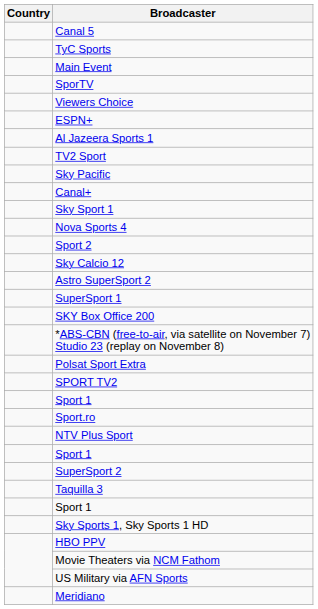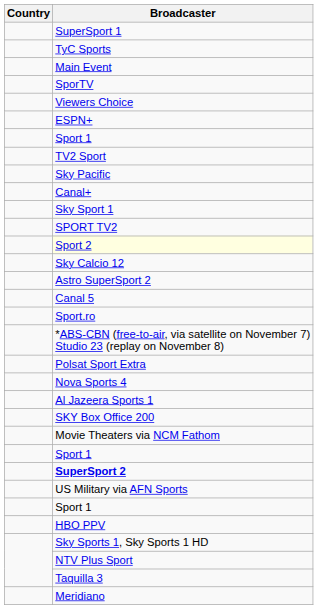(75, 31) Canal 5 -> (88, 31) SuperSport 1
(104, 138) Al Jazeera Sports 1 -> (73, 138) Sport 1
(91, 227) Nova Sports 4 -> (86, 227) SPORT TV2
(73, 245) no background -> (73, 245) lightyellow background
(88, 298) SuperSport 1 -> (75, 298) Canal 5
(105, 316) SKY Box Office 200 -> (75, 316) Sport.ro
(86, 382) SPORT TV2 -> (91, 382) Nova Sports 4
(73, 400) Sport 1 -> (104, 400) Al Jazeera Sports 1
(75, 418) Sport.ro -> (105, 418) SKY Box Office 200
(94, 436) NTV Plus Sport -> (138, 436) Movie Theaters via NCM Fathom
(88, 471) normal -> (91, 471) bold
(79, 489) Taquilla 3 -> (121, 489) US Military via AFN Sports
(132, 525) Sky Sports 1, Sky Sports 1 HD -> (80, 525) HBO PPV
(80, 542) HBO PPV -> (132, 542) Sky Sports 1, Sky Sports 1 HD
(138, 560) Movie Theaters via NCM Fathom -> (94, 560) NTV Plus Sport
(121, 578) US Military via AFN Sports -> (79, 578) Taquilla 3
